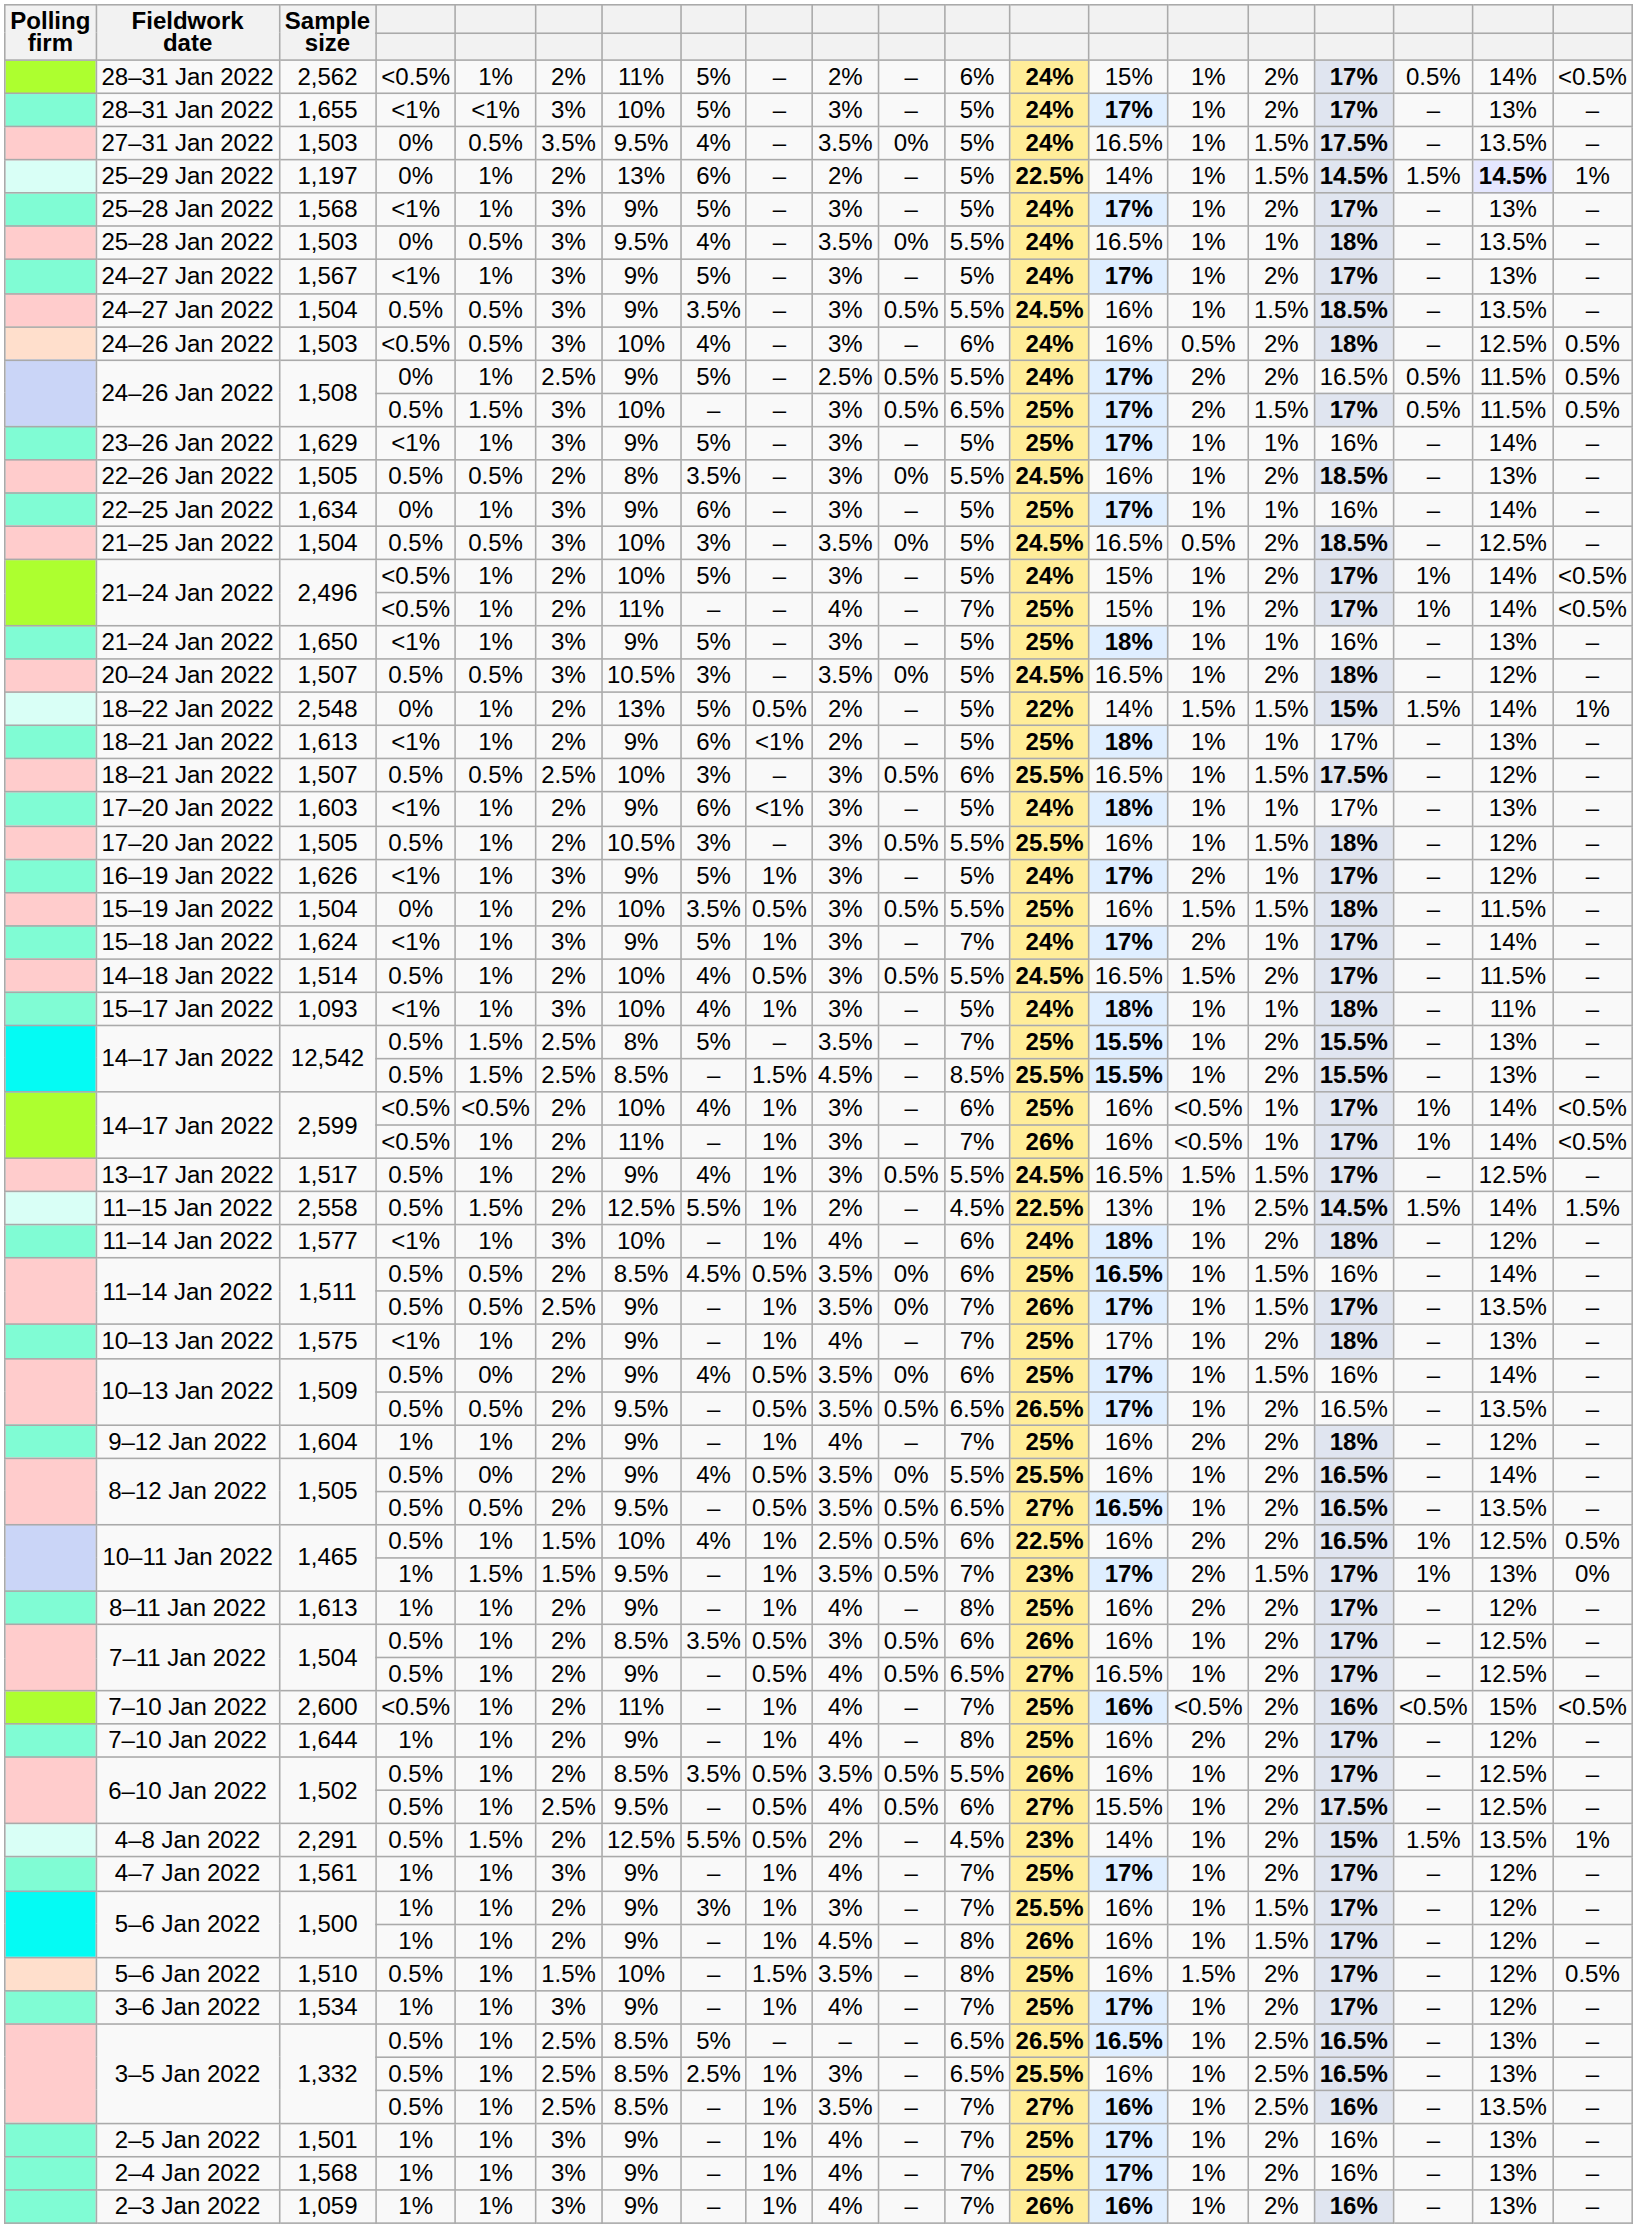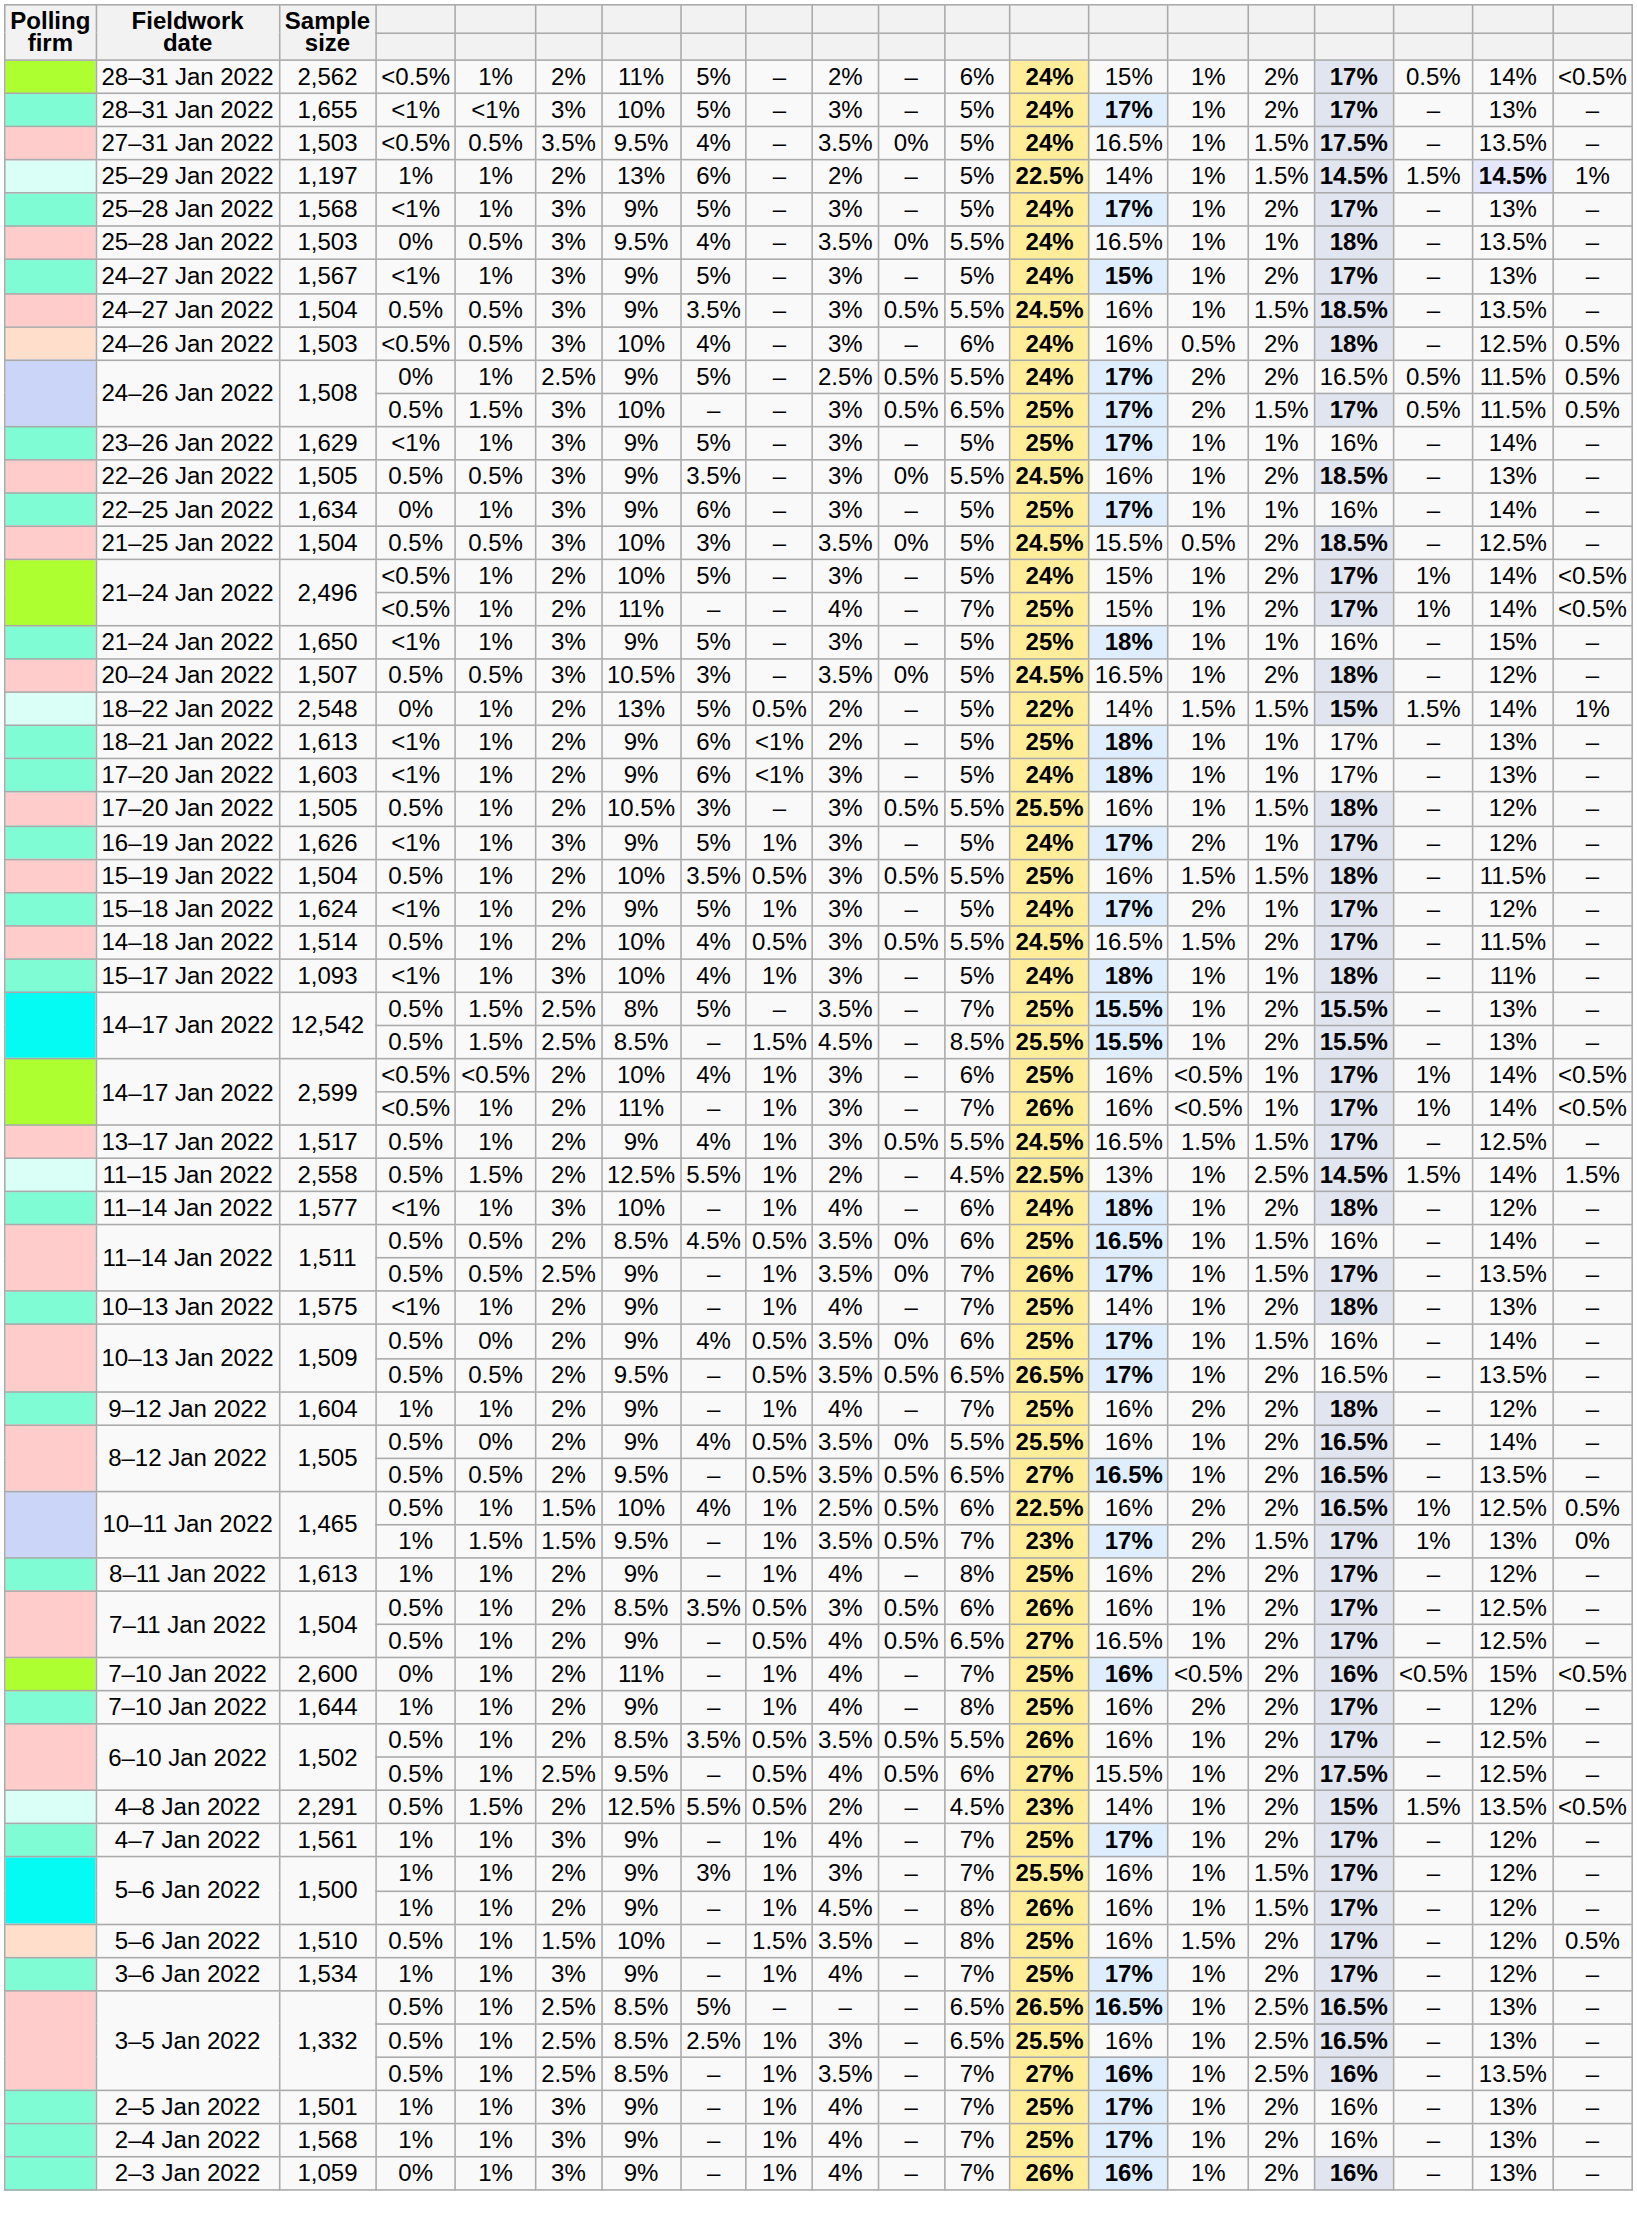(416, 143) 0% -> (416, 143) <0.5%
(416, 176) 0% -> (416, 176) 1%
(1129, 276) 17% -> (1129, 276) 15%
(568, 476) 2% -> (568, 476) 3%
(641, 476) 8% -> (641, 476) 9%
(1129, 542) 16.5% -> (1129, 542) 15.5%
(1513, 642) 13% -> (1513, 642) 15%
- row: (188, 775)
(416, 908) 0% -> (416, 875) 0.5%
(568, 941) 3% -> (568, 908) 2%
(977, 941) 7% -> (977, 908) 5%
(1513, 941) 14% -> (1513, 908) 12%
(1129, 1341) 17% -> (1129, 1308) 14%
(416, 1707) <0.5% -> (416, 1674) 0%
(1592, 1840) 1% -> (1592, 1807) <0.5%
(416, 2206) 1% -> (416, 2173) 0%
